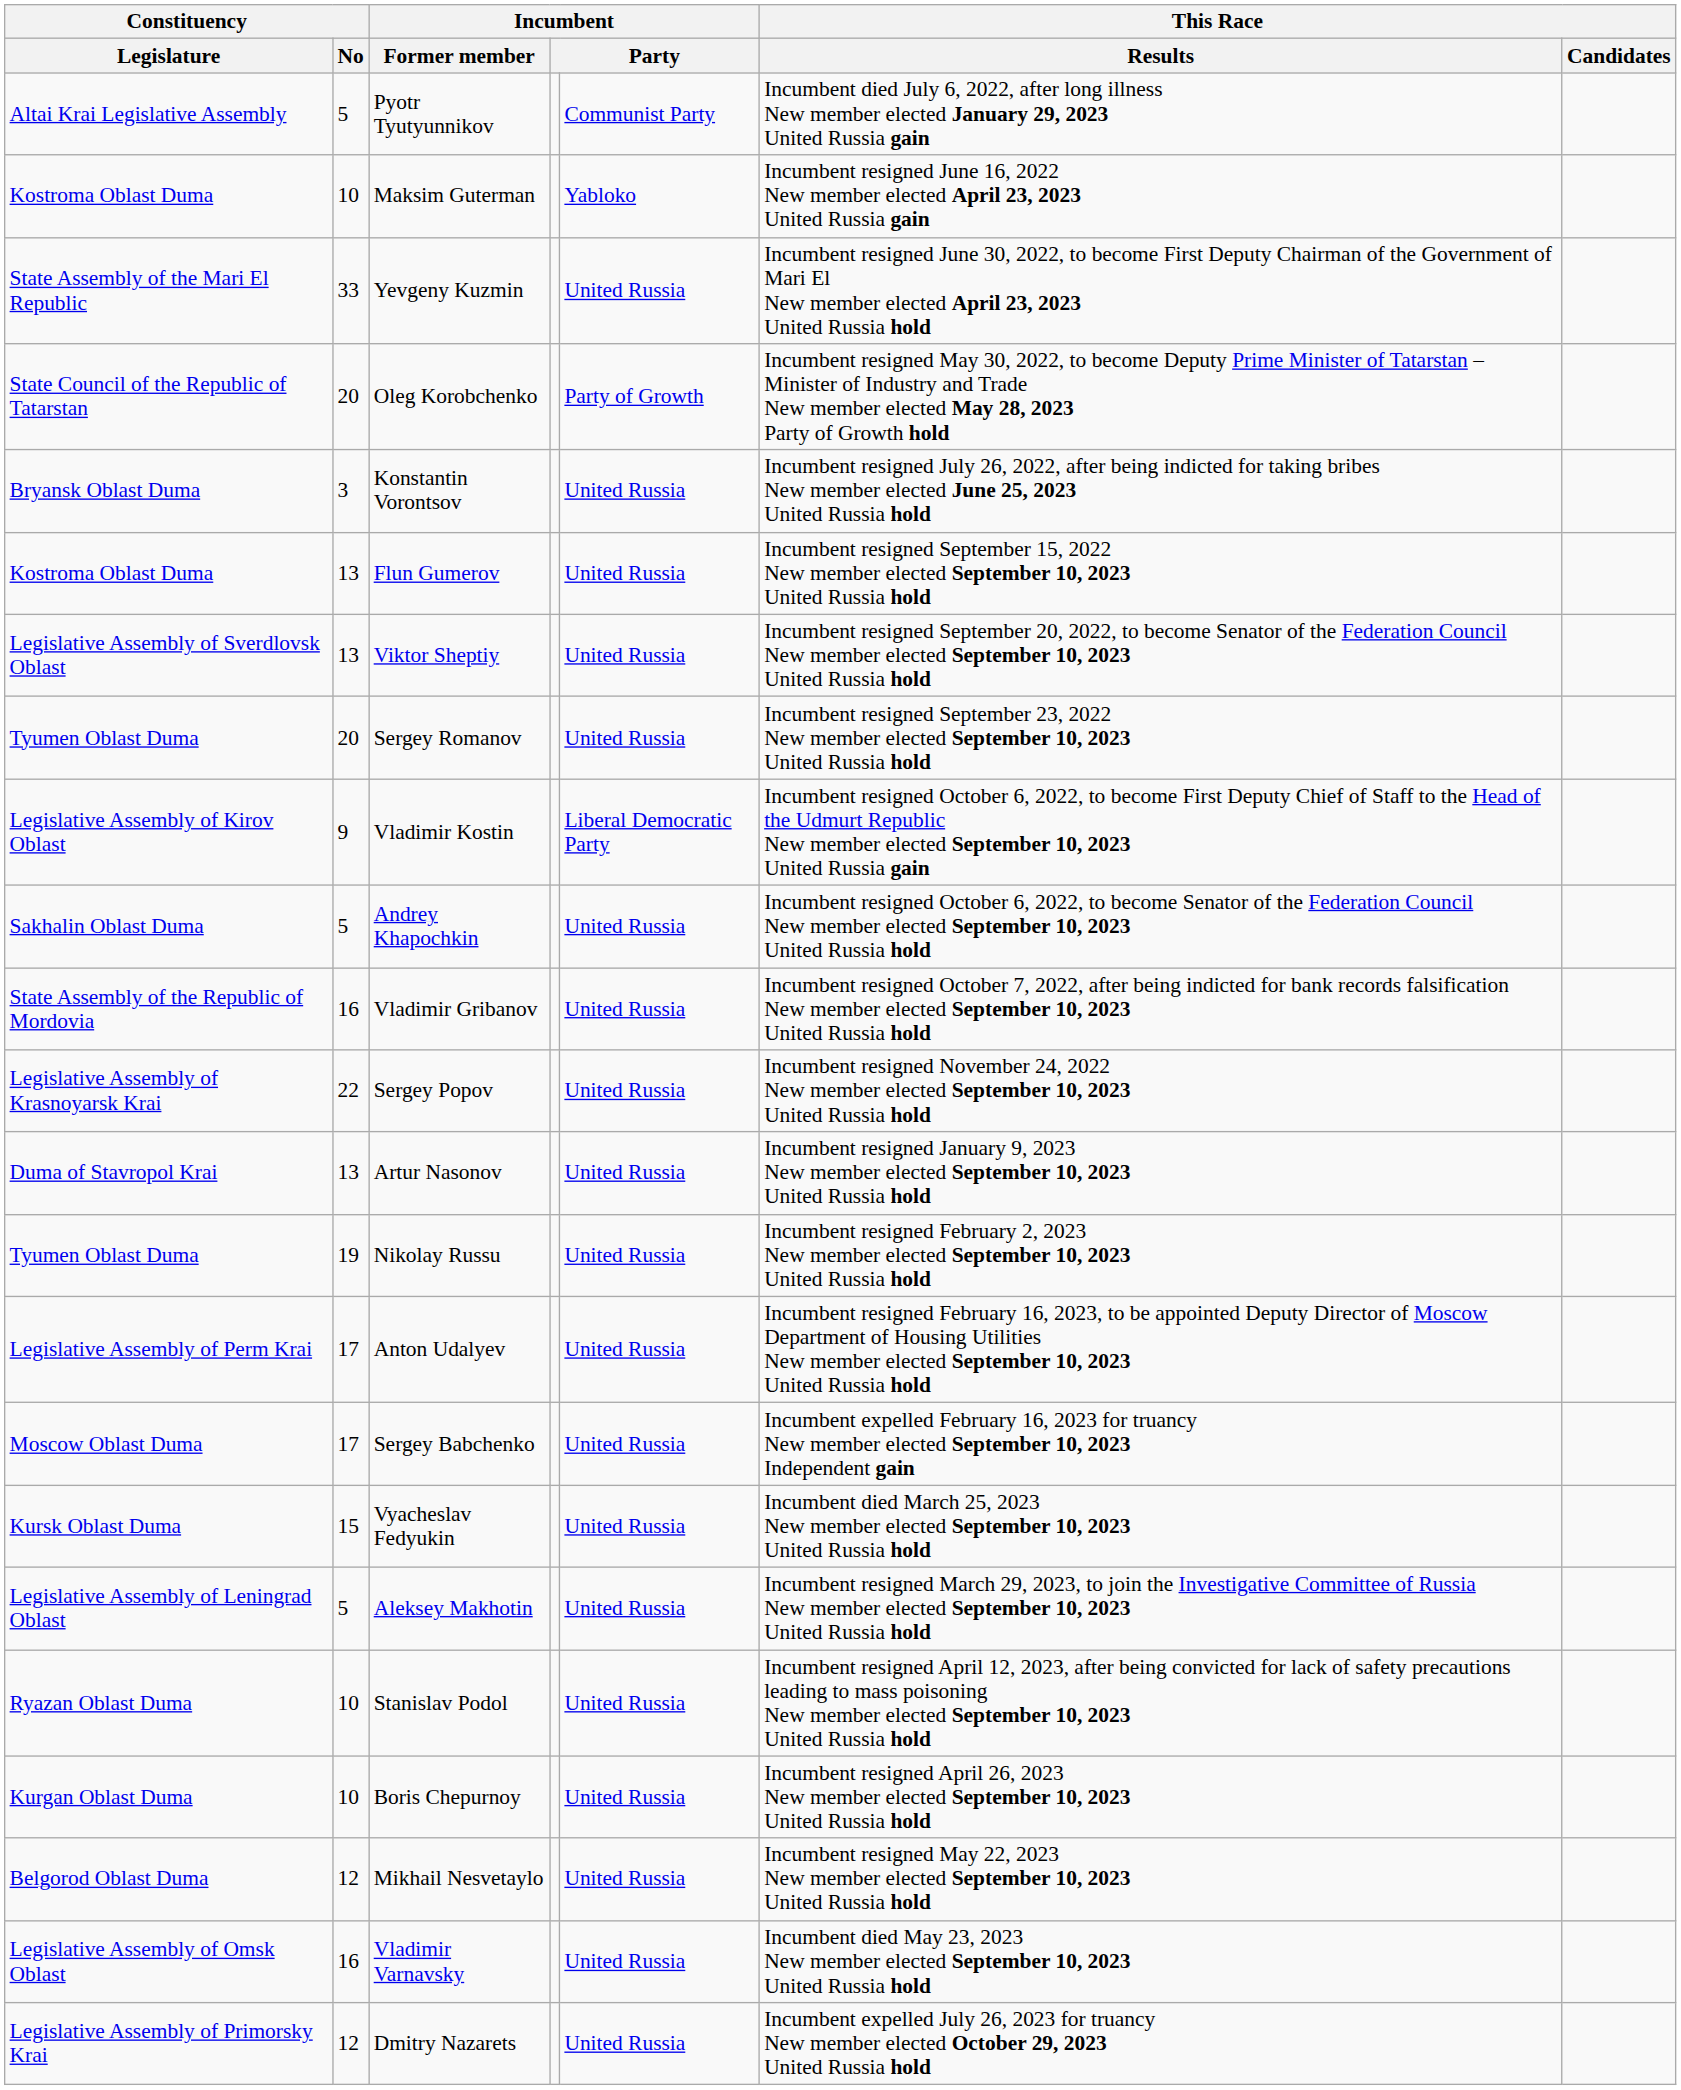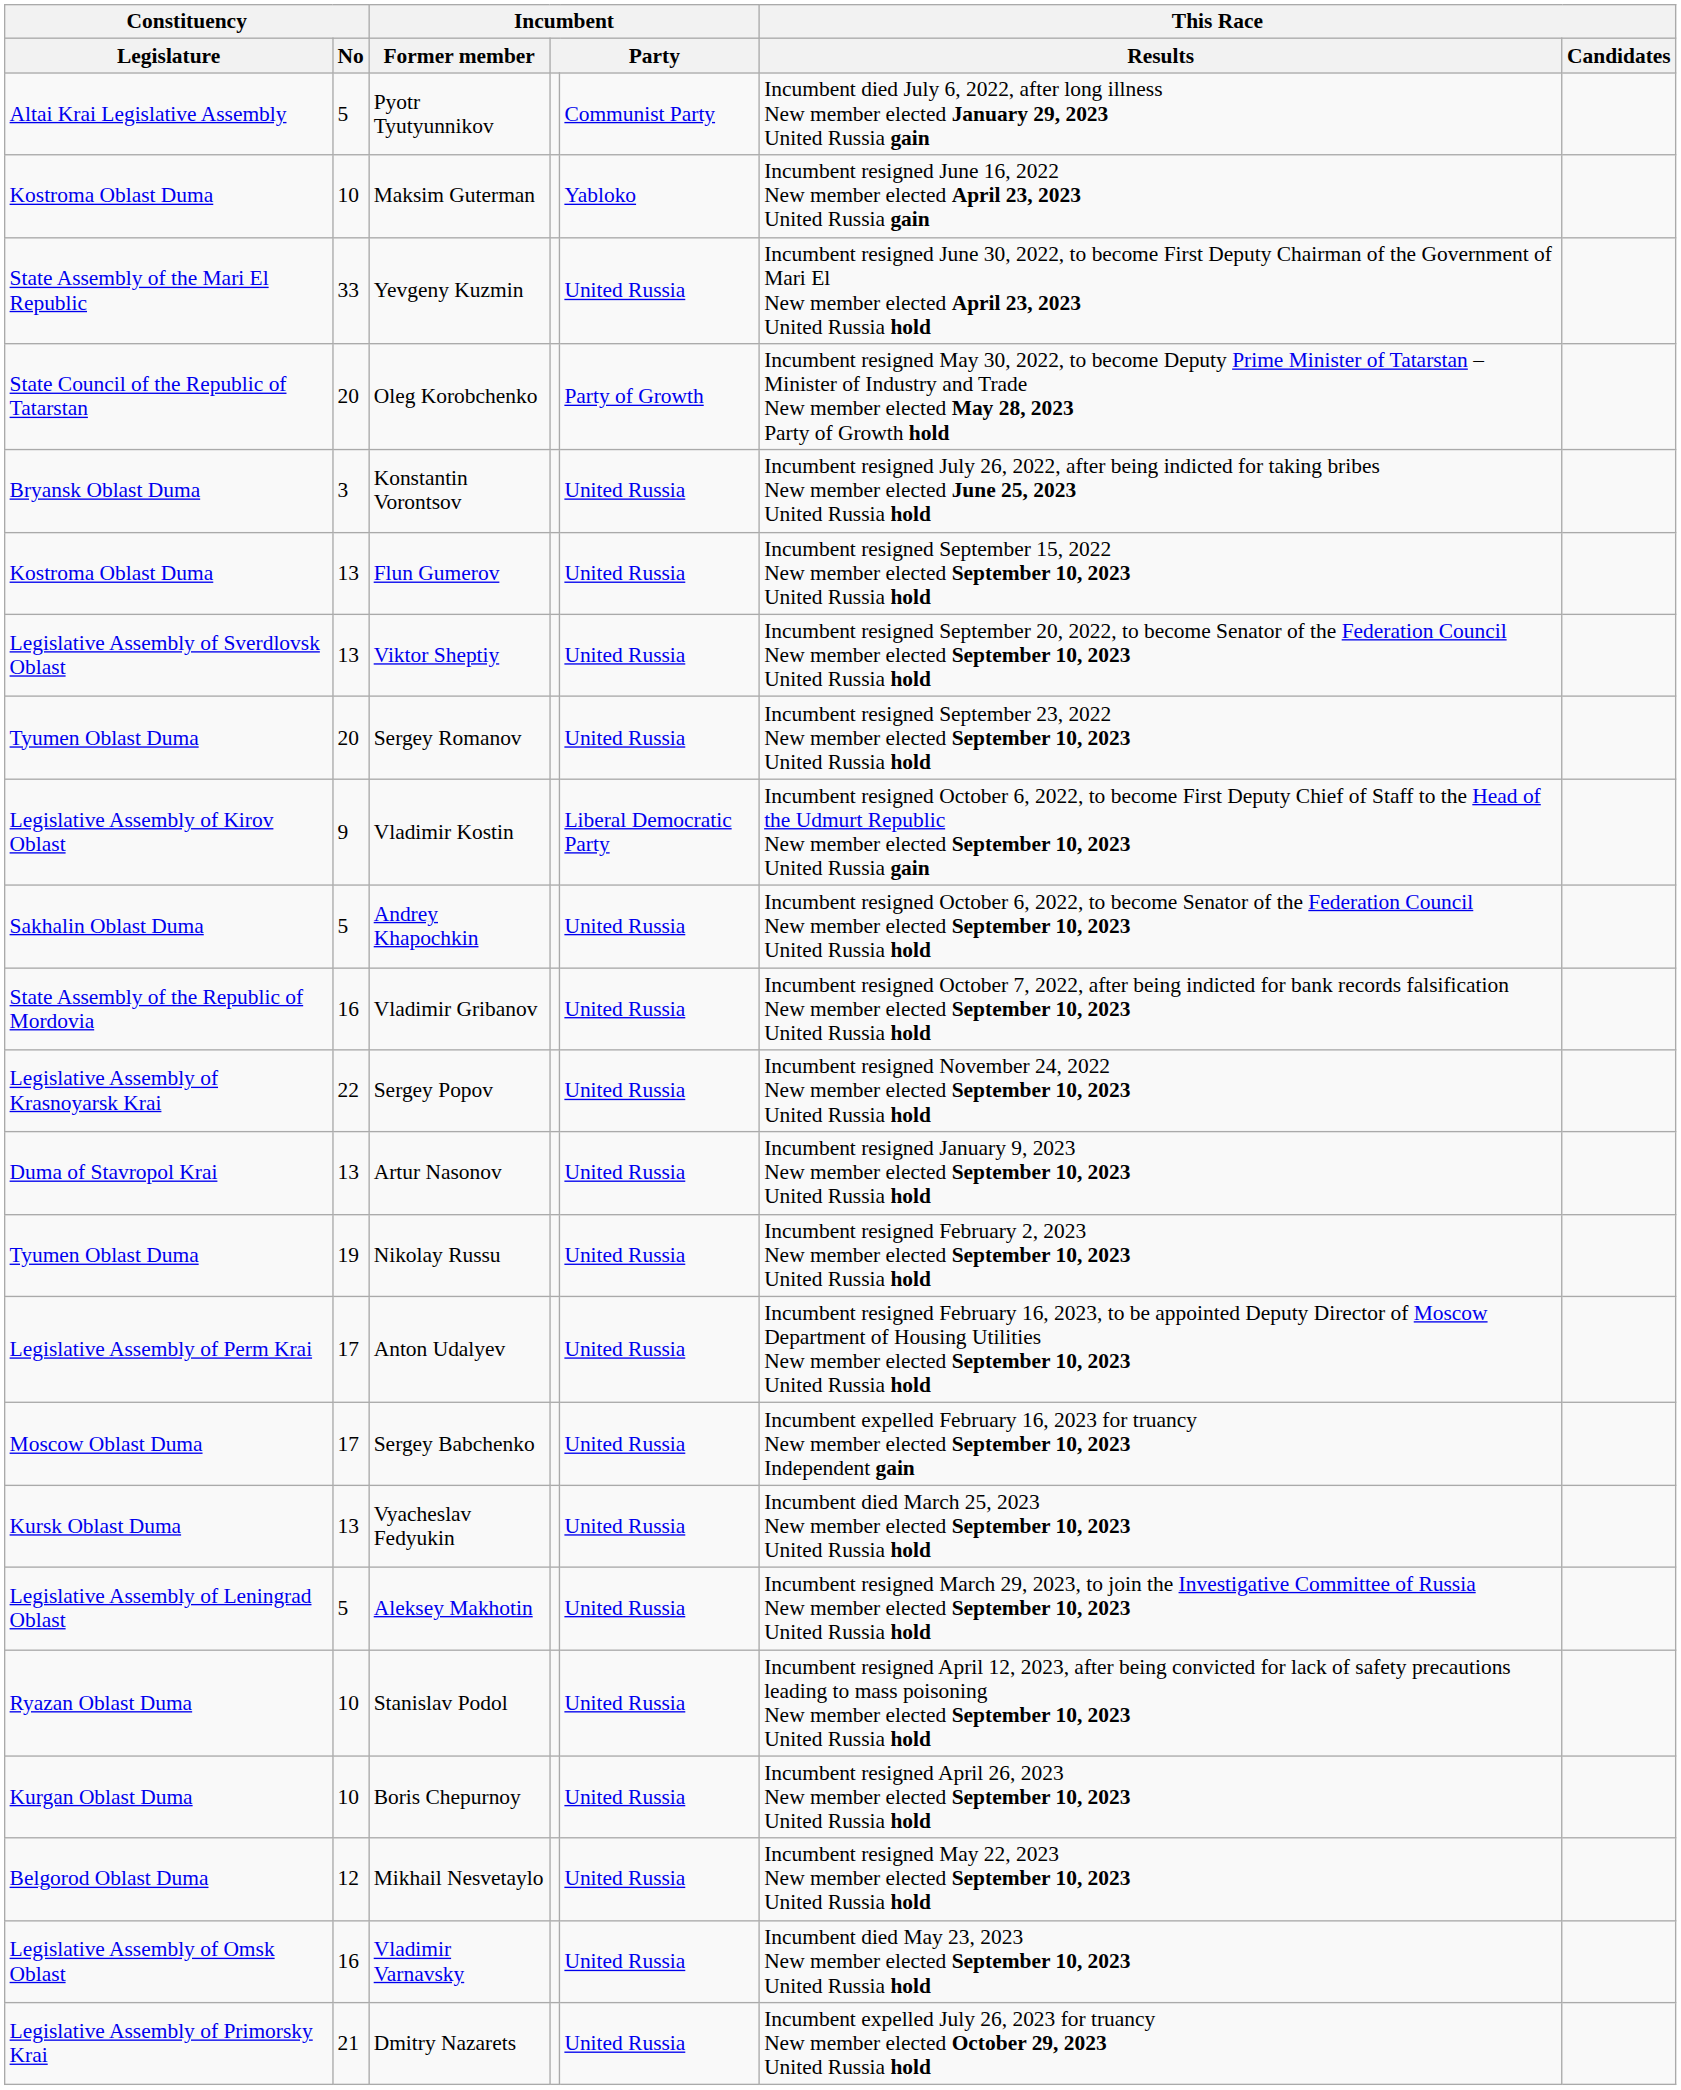(348, 1525) 15 -> (348, 1525) 13
(348, 2043) 12 -> (348, 2043) 21
